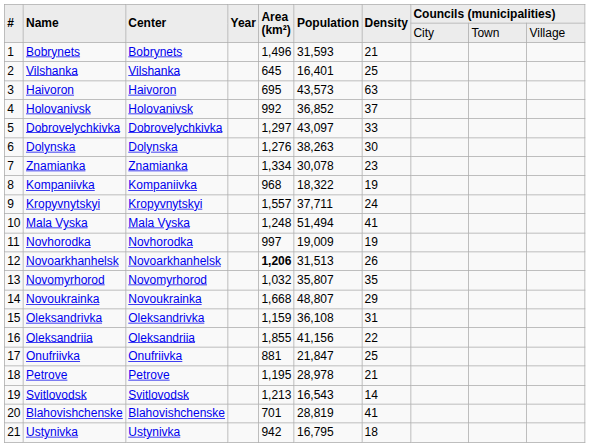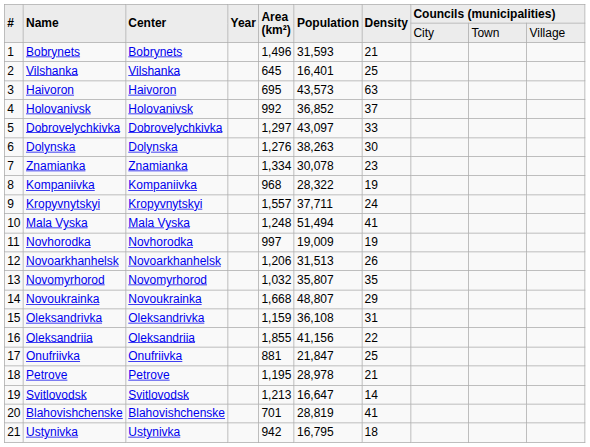(315, 185) 18,322 -> (315, 185) 28,322
(276, 261) bold -> (276, 261) normal
(315, 394) 16,543 -> (315, 394) 16,647
